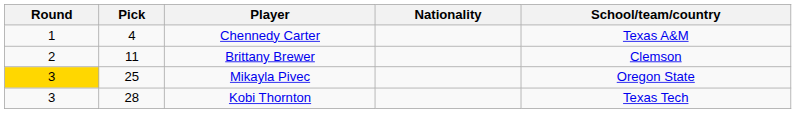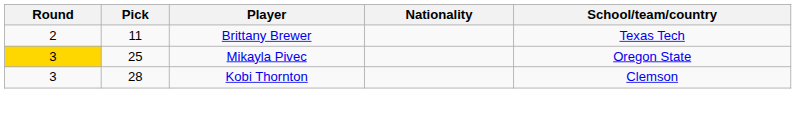- row: (270, 35)
(656, 56) Clemson -> (652, 35) Texas Tech
(656, 98) Texas Tech -> (652, 77) Clemson
